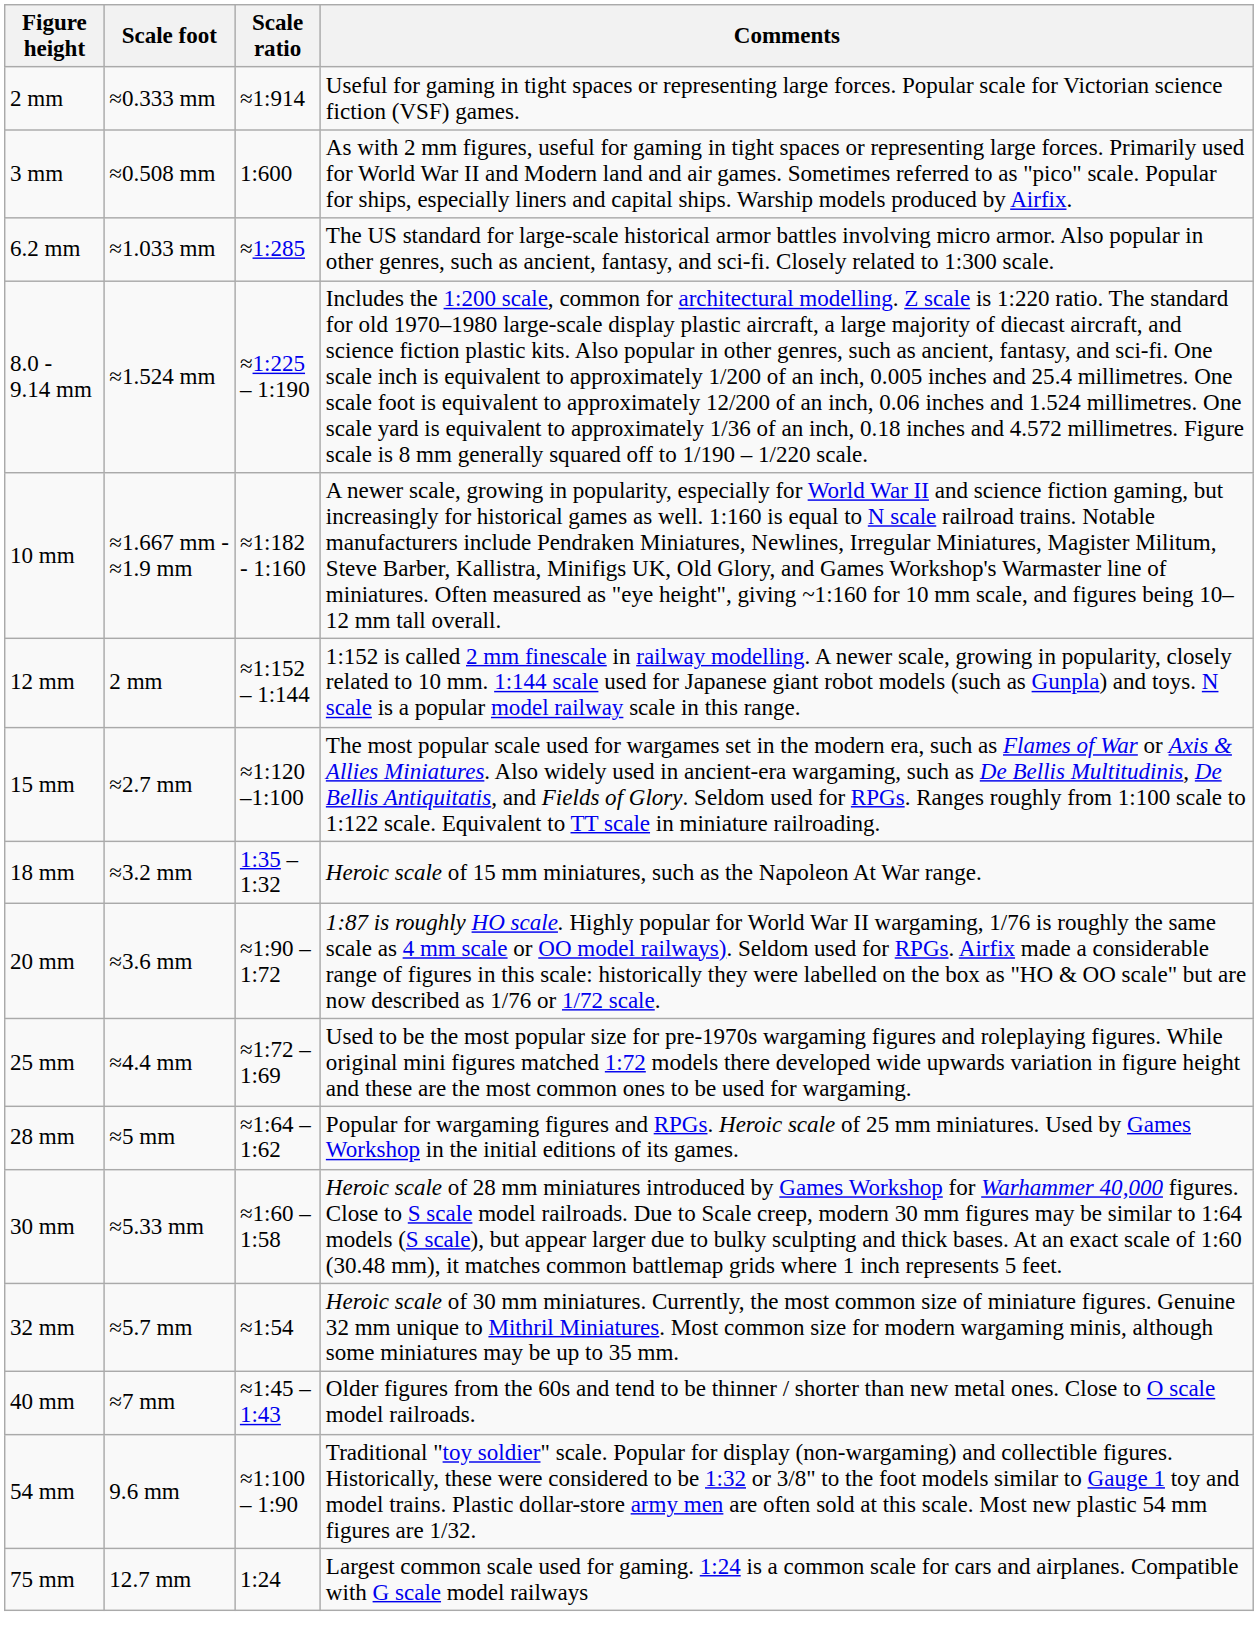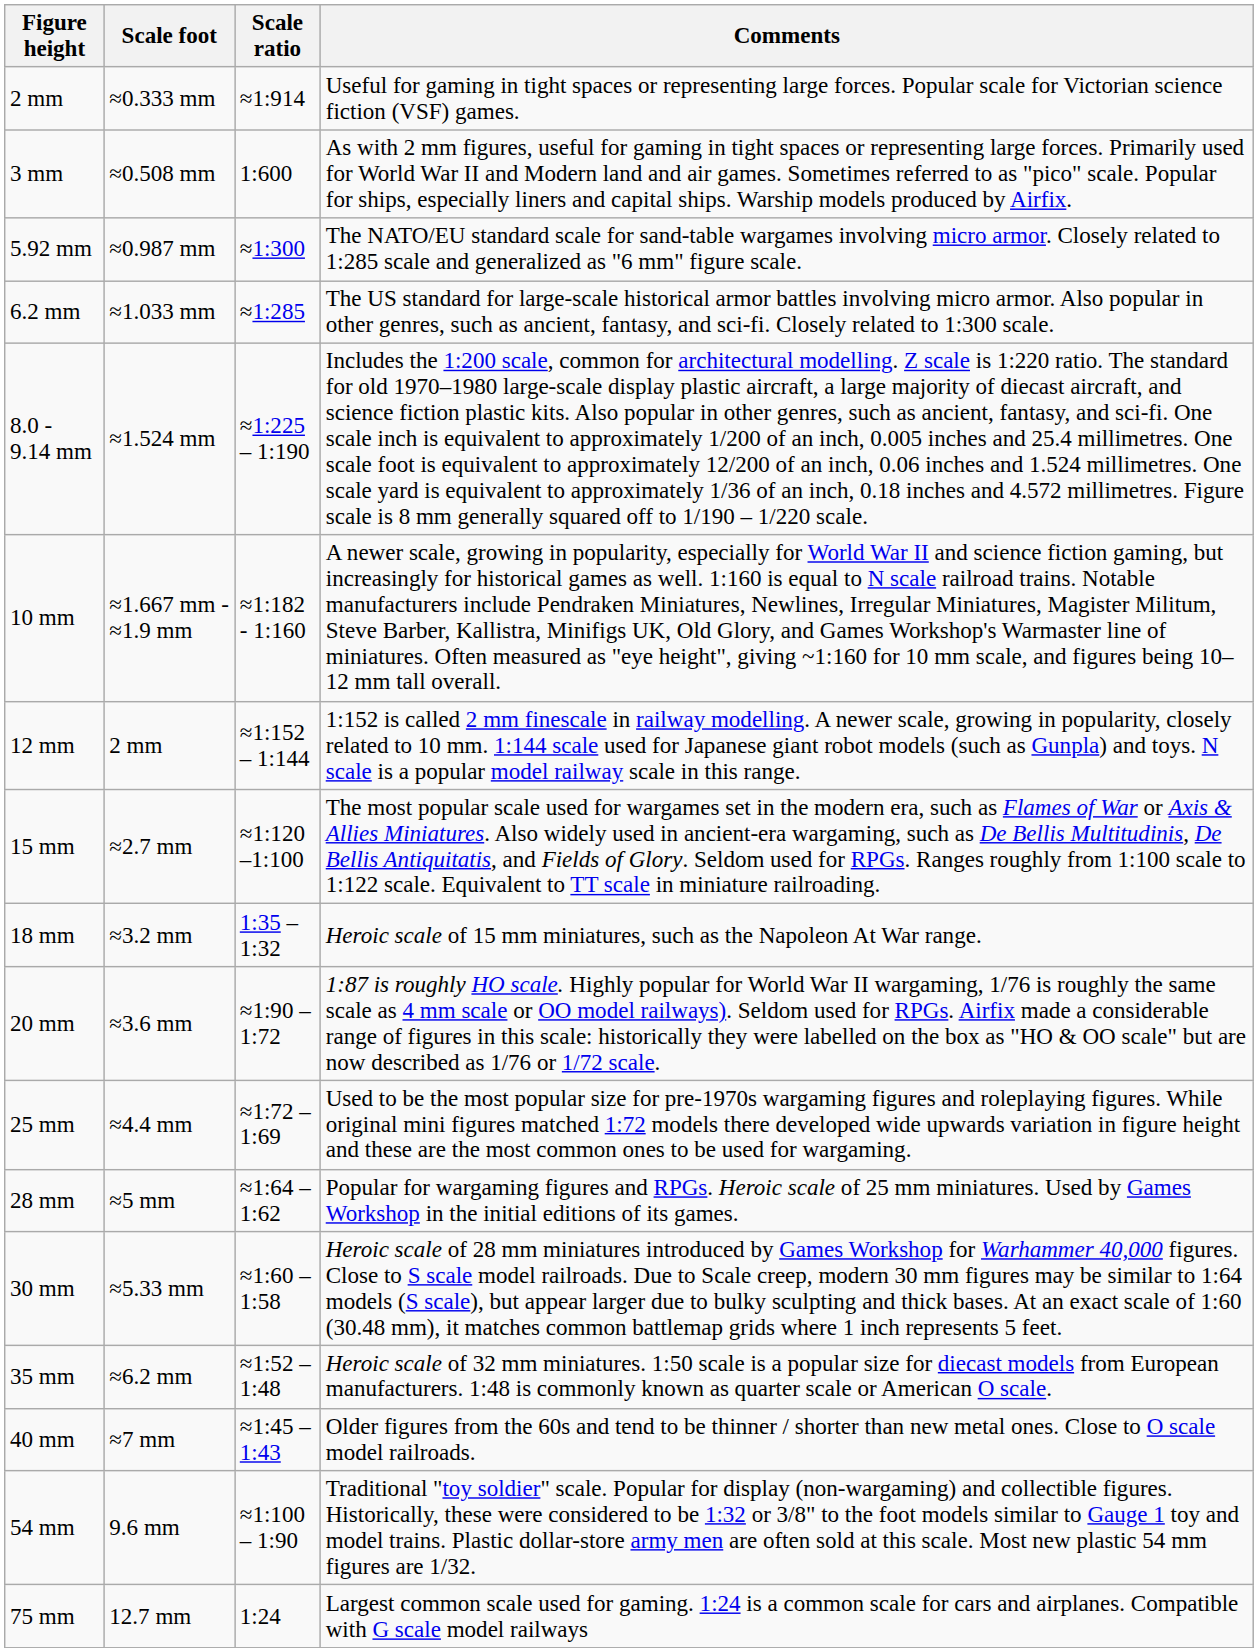+ row: (51, 249)
- row: (42, 1327)
+ row: (42, 1376)
